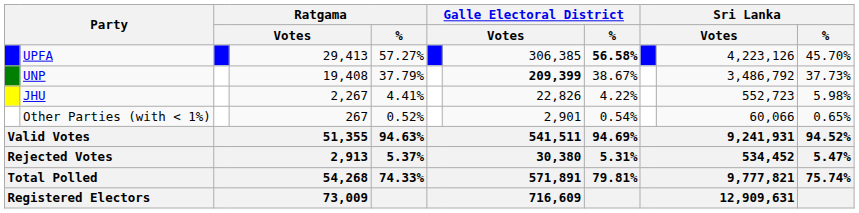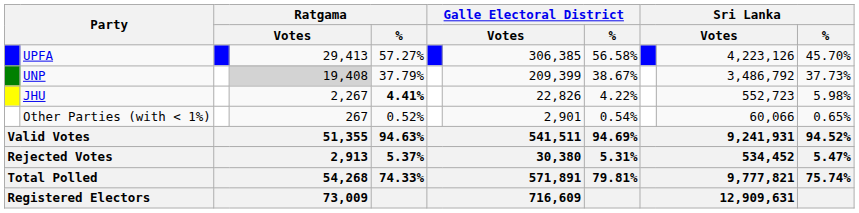(615, 55) bold -> (615, 55) normal
(345, 76) no background -> (345, 76) lightgrey background
(555, 76) bold -> (555, 76) normal
(405, 96) normal -> (405, 96) bold
